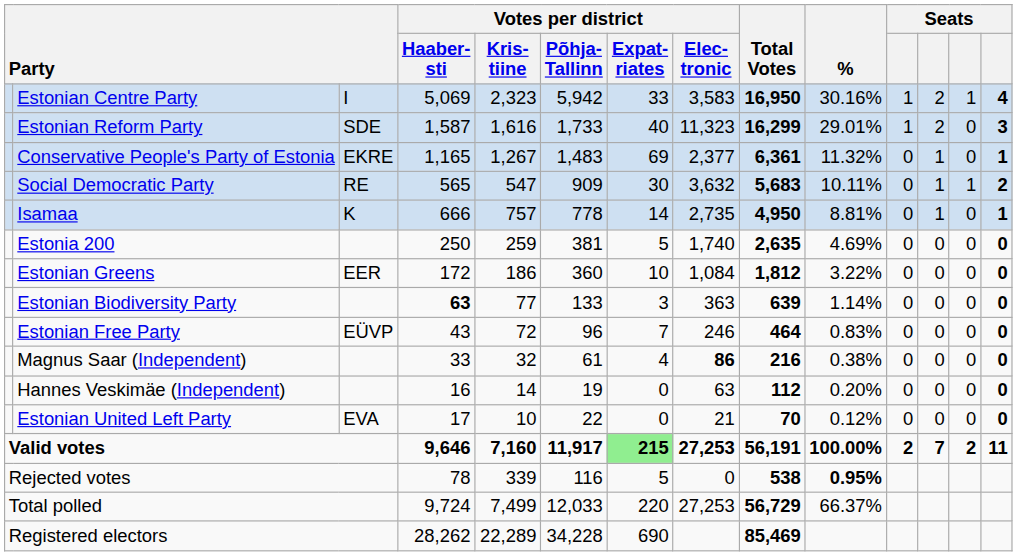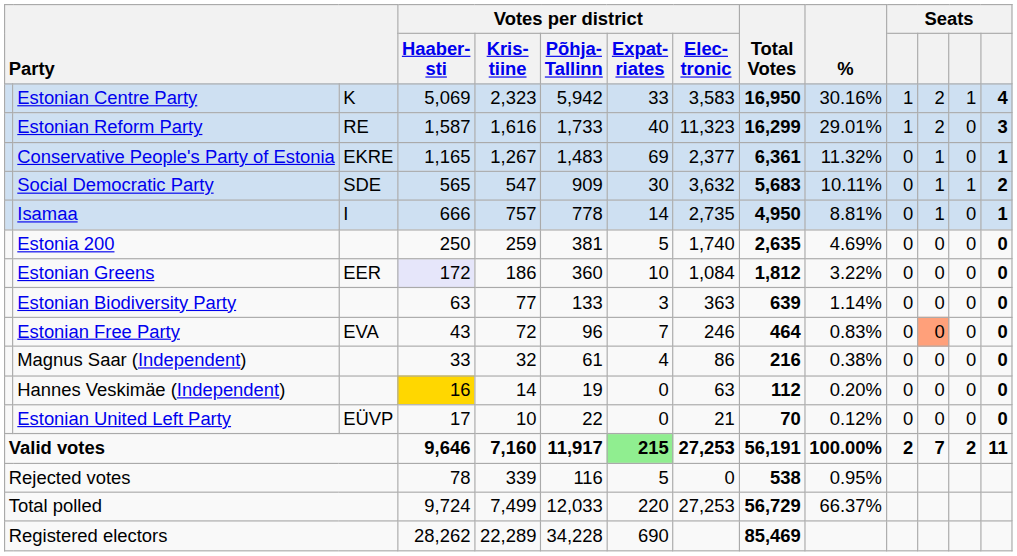(346, 98) I -> (349, 98) K
(362, 127) SDE -> (356, 127) RE
(356, 185) RE -> (362, 185) SDE
(349, 214) K -> (346, 214) I
(455, 273) no background -> (455, 273) lavender background
(460, 302) bold -> (460, 302) normal
(368, 331) EÜVP -> (361, 331) EVA
(940, 331) no background -> (940, 331) lightsalmon background
(725, 360) bold -> (725, 360) normal
(460, 389) no background -> (460, 389) gold background
(361, 419) EVA -> (368, 419) EÜVP
(856, 477) bold -> (856, 477) normal
